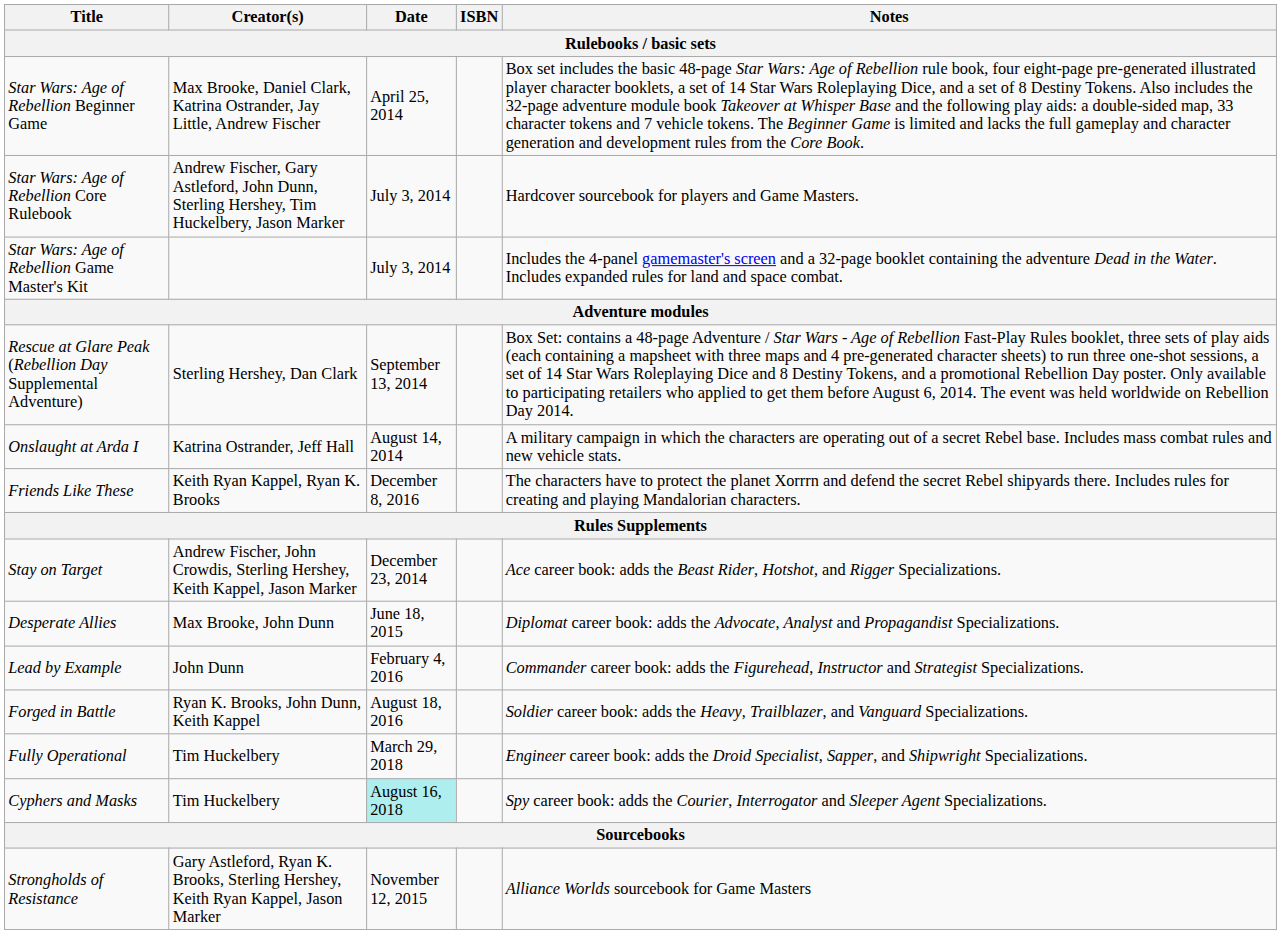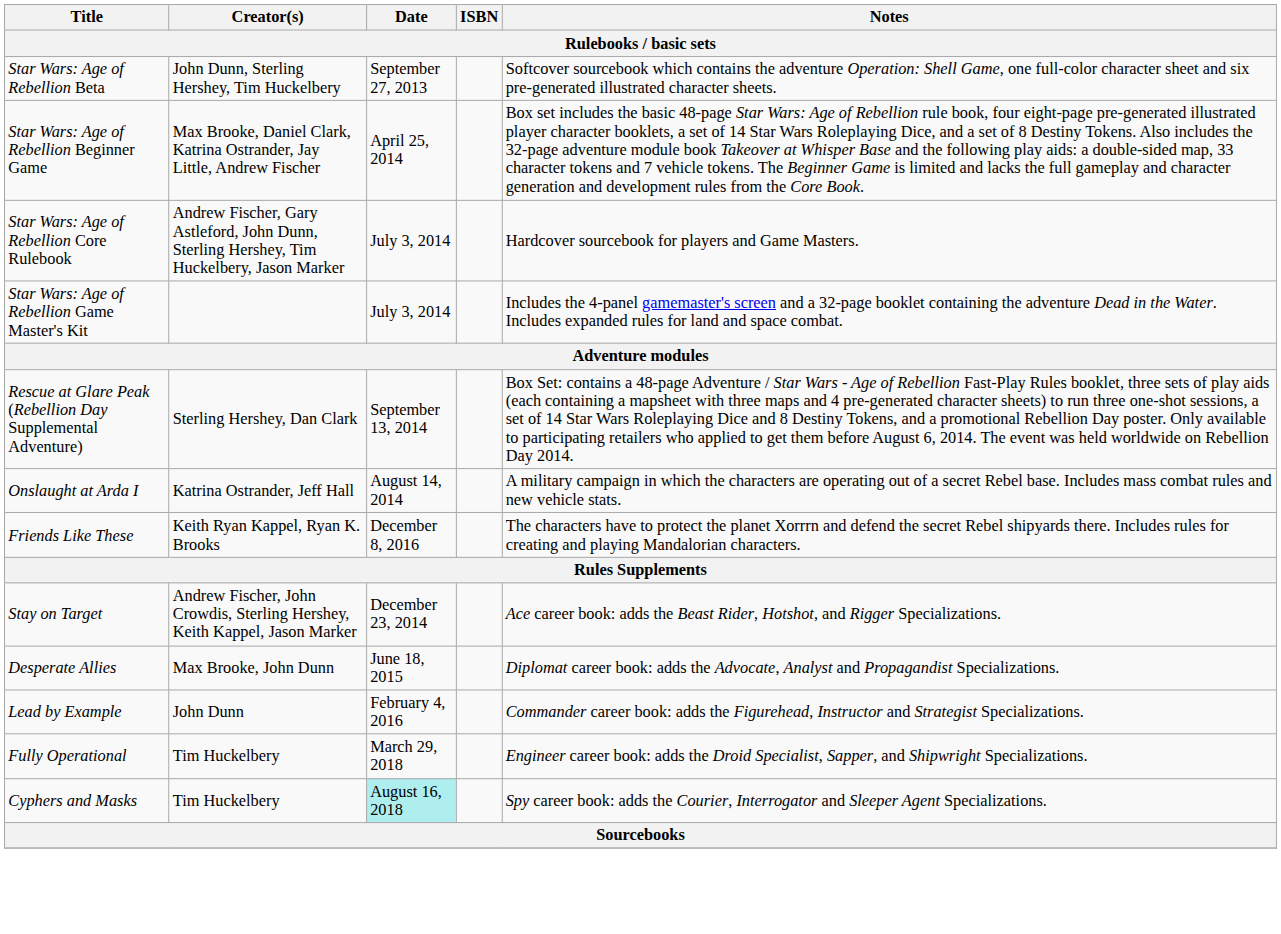+ row: (66, 78)
- row: (62, 711)
- row: (56, 888)
